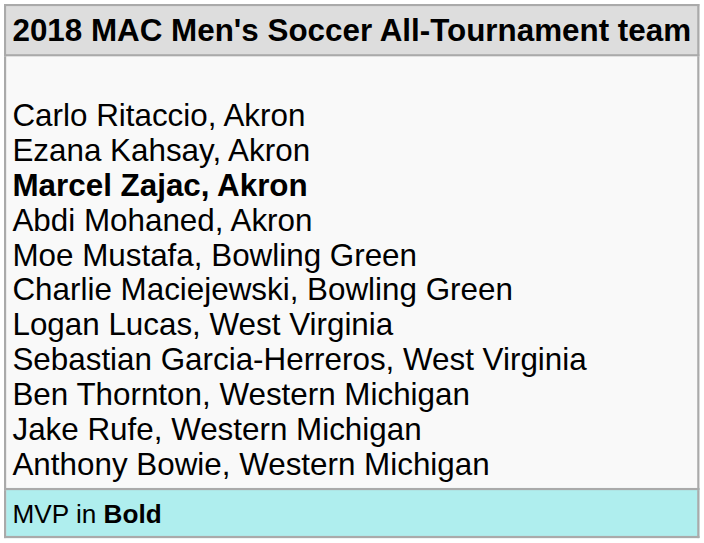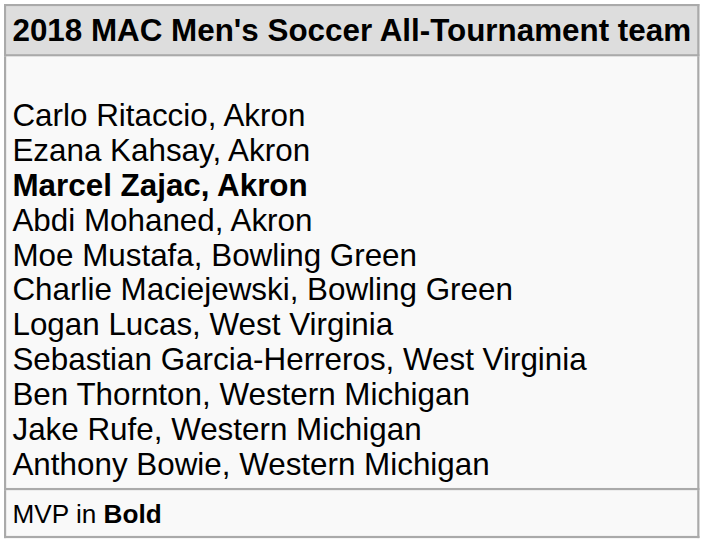(87, 515) paleturquoise background -> (87, 515) no background
